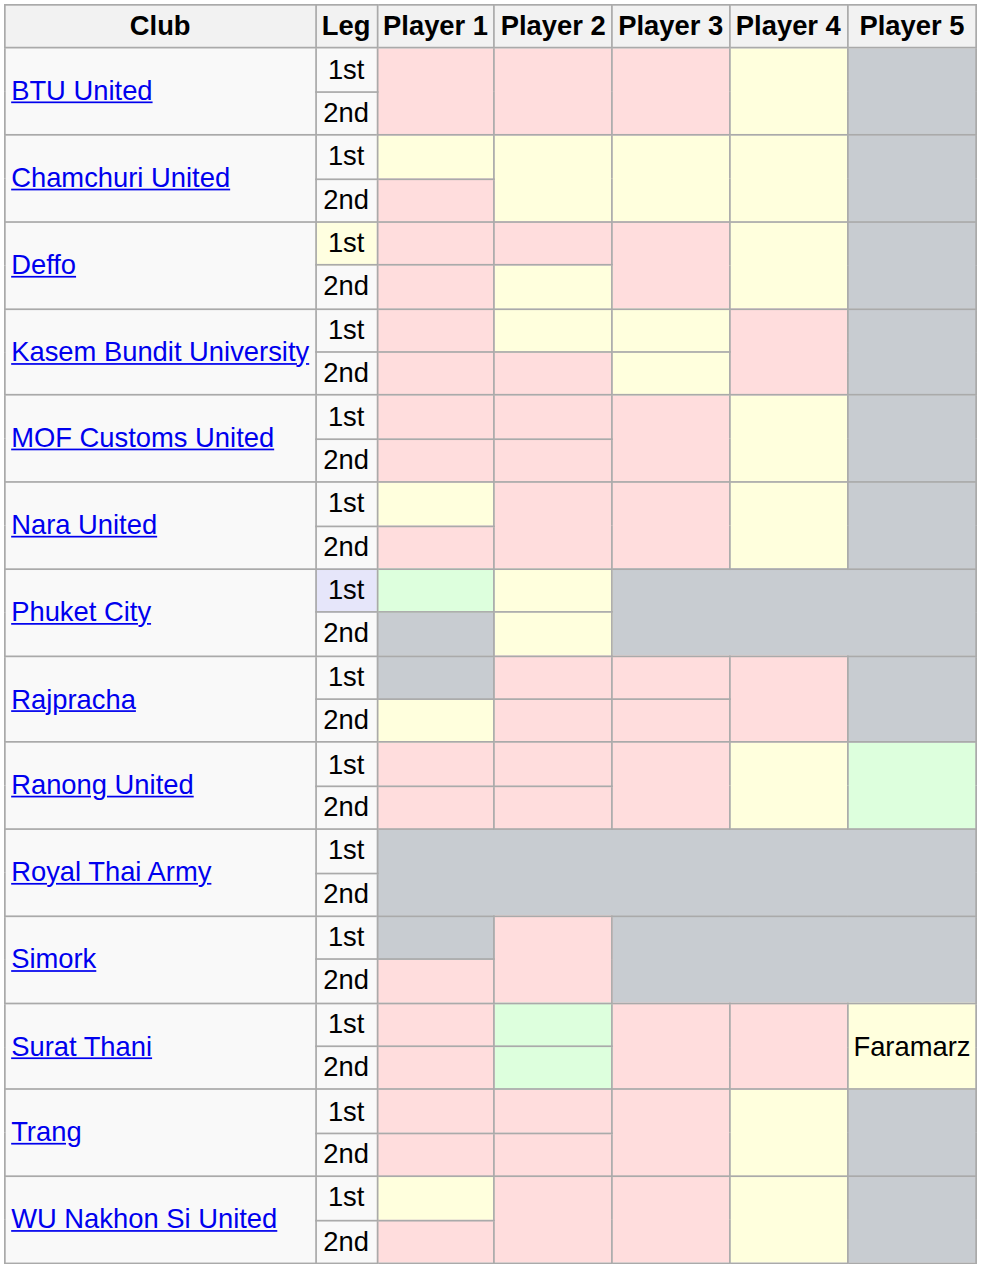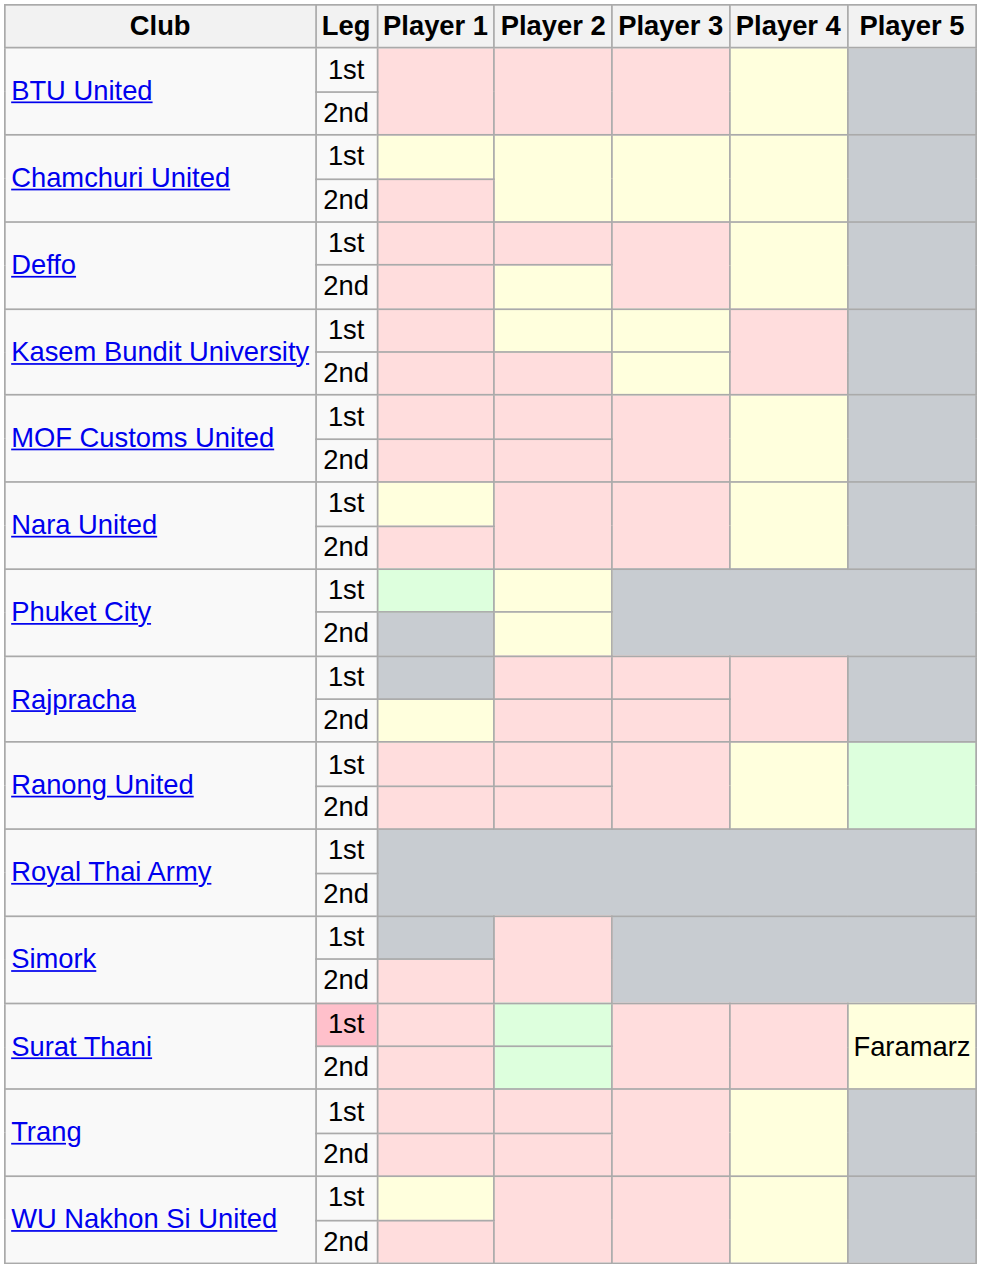(346, 243) lightyellow background -> (346, 243) no background
(346, 590) lavender background -> (346, 590) no background
(346, 1024) no background -> (346, 1024) pink background
